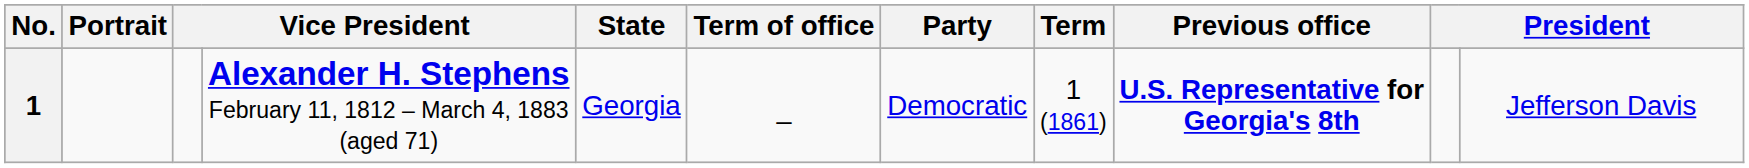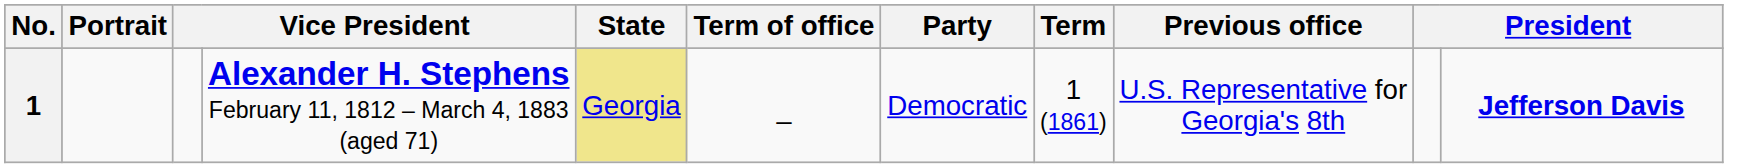(632, 104) no background -> (632, 104) khaki background
(1272, 104) bold -> (1263, 104) normal
(1601, 104) normal -> (1581, 104) bold
